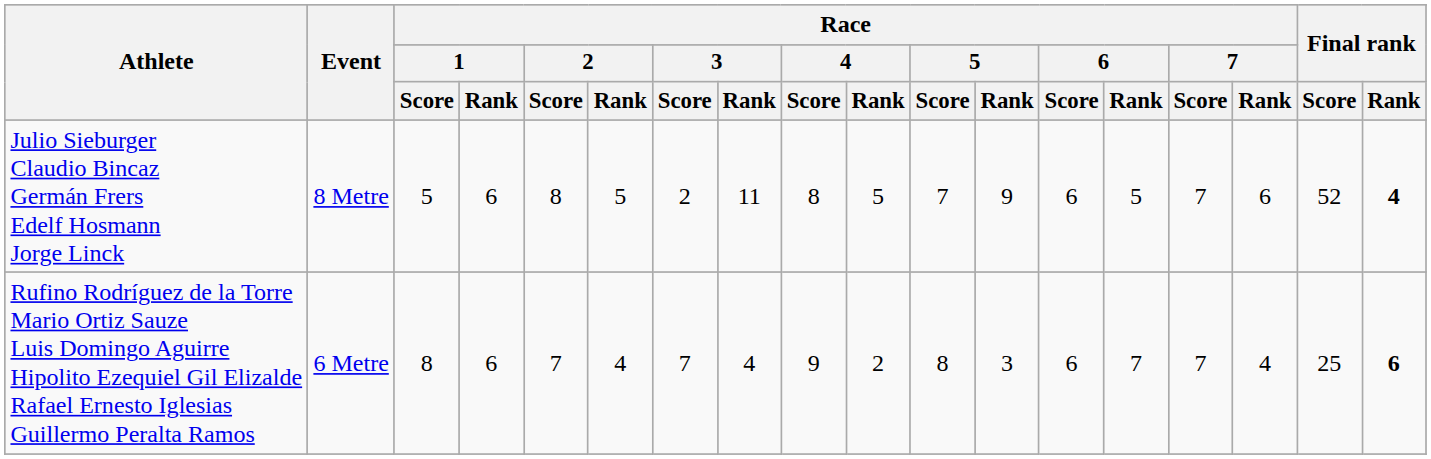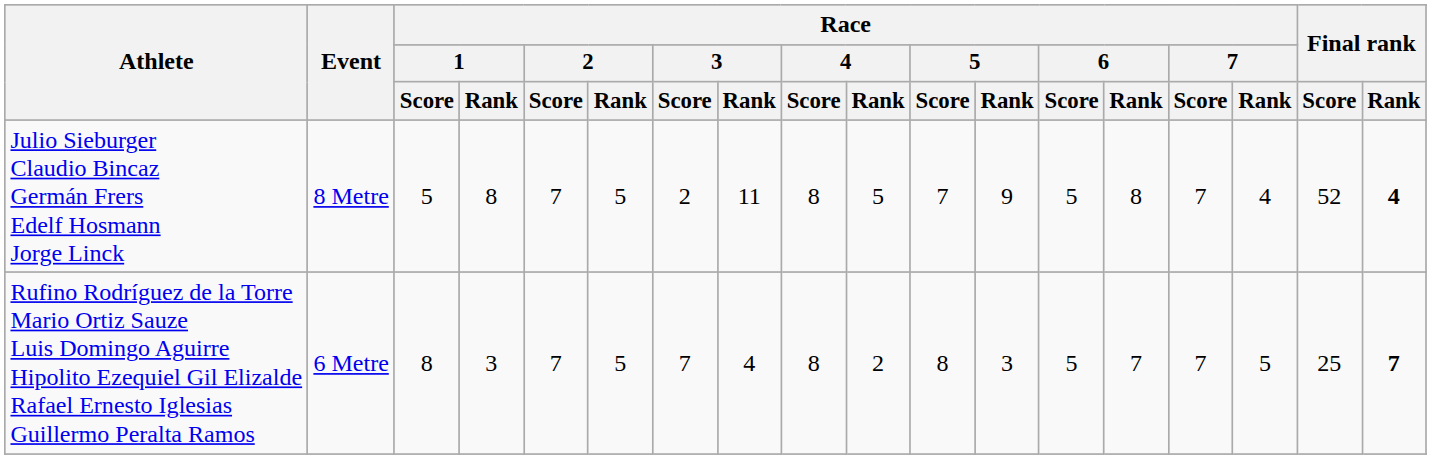(491, 196) 6 -> (491, 196) 8
(556, 196) 8 -> (556, 196) 7
(1072, 196) 6 -> (1072, 196) 5
(1136, 196) 5 -> (1136, 196) 8
(1265, 196) 6 -> (1265, 196) 4
(491, 363) 6 -> (491, 363) 3
(620, 363) 4 -> (620, 363) 5
(814, 363) 9 -> (814, 363) 8
(1072, 363) 6 -> (1072, 363) 5
(1265, 363) 4 -> (1265, 363) 5
(1394, 363) 6 -> (1394, 363) 7
